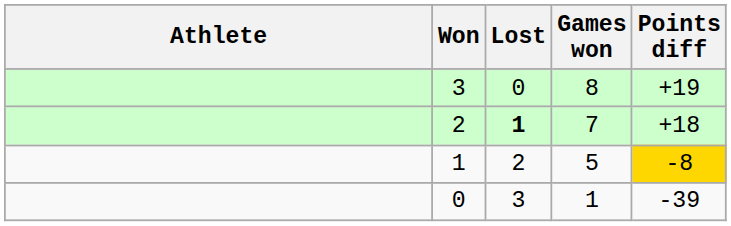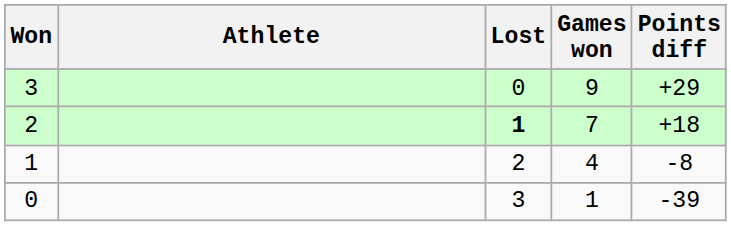columns swapped: (219, 37) <-> (459, 37)
(592, 88) 8 -> (592, 88) 9
(679, 88) +19 -> (679, 88) +29
(592, 164) 5 -> (592, 164) 4
(679, 164) gold background -> (679, 164) no background
